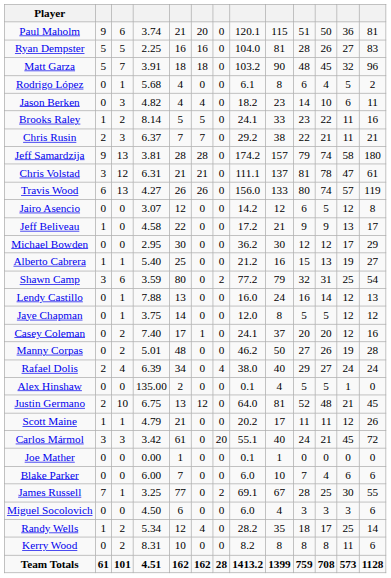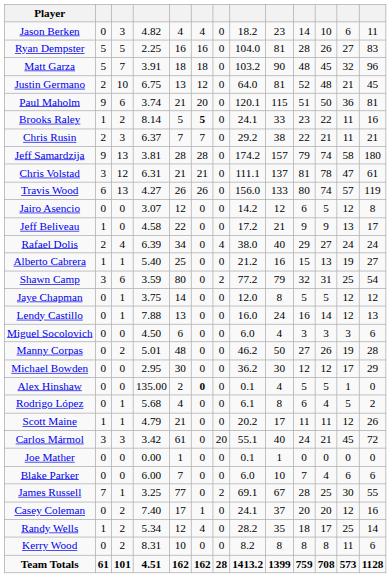rows swapped: (50, 102) <-> (50, 31)
rows swapped: (50, 404) <-> (50, 84)
(202, 119) normal -> (202, 119) bold
rows swapped: (50, 244) <-> (50, 368)
rows swapped: (50, 297) <-> (50, 315)
rows swapped: (50, 333) <-> (50, 510)
(202, 386) normal -> (202, 386) bold
